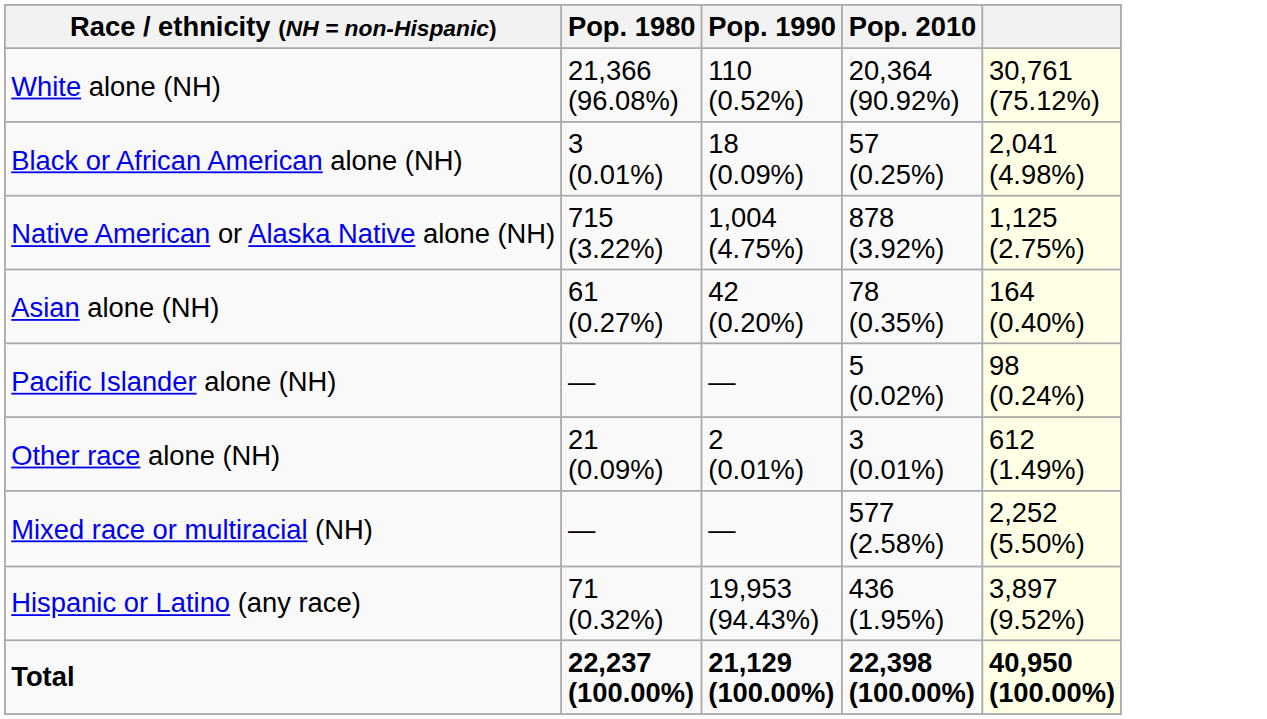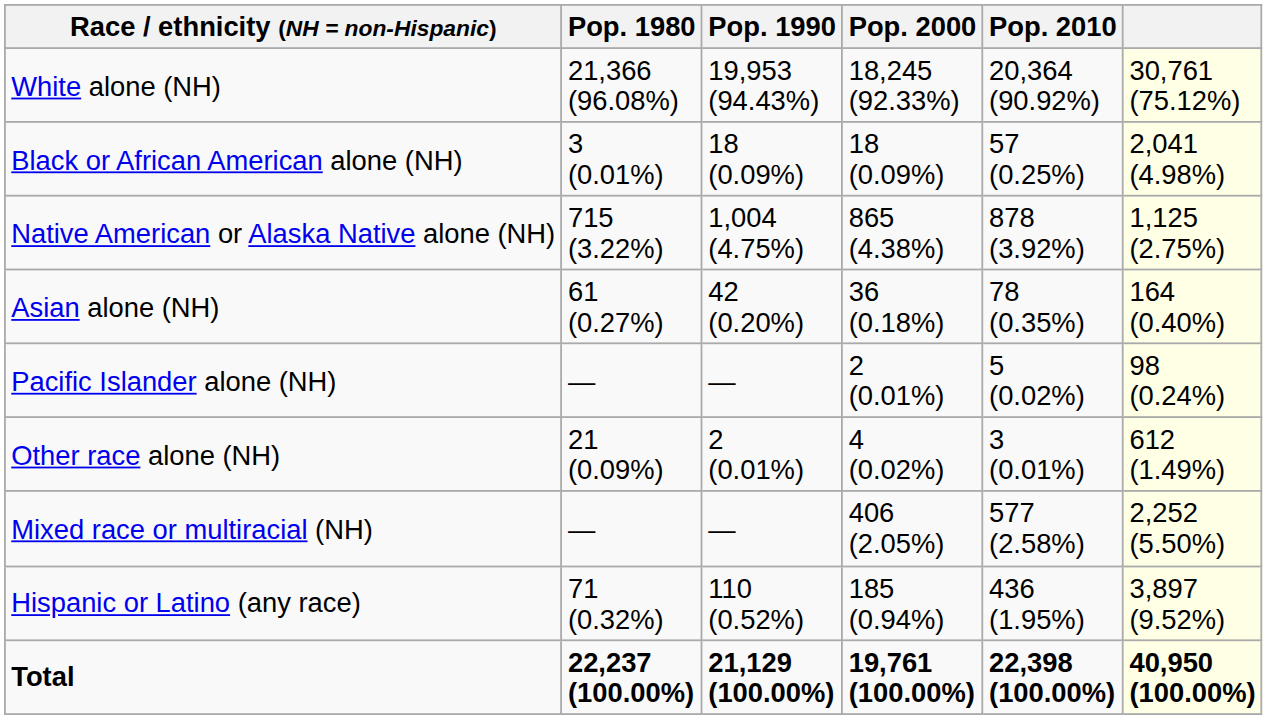+ column: (913, 27)
(756, 85) 110 (0.52%) -> (764, 85) 19,953 (94.43%)
(764, 603) 19,953 (94.43%) -> (756, 603) 110 (0.52%)
